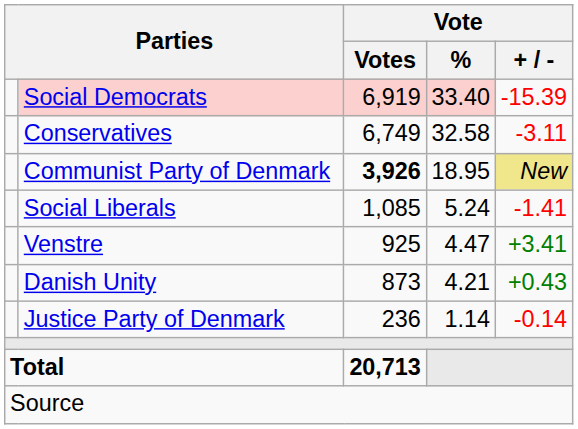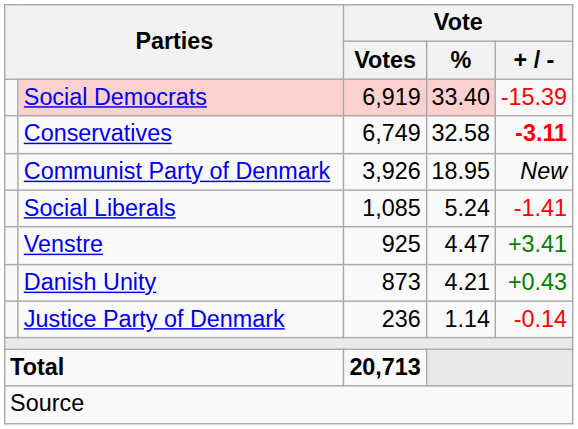(541, 134) normal -> (541, 134) bold
(392, 171) bold -> (392, 171) normal
(544, 171) khaki background -> (544, 171) no background
